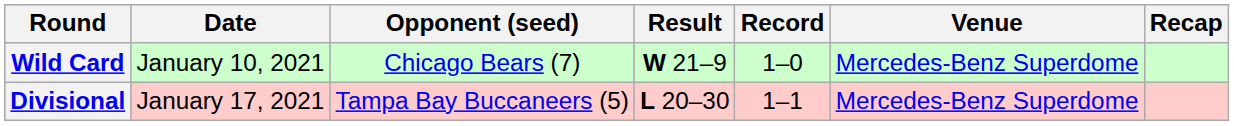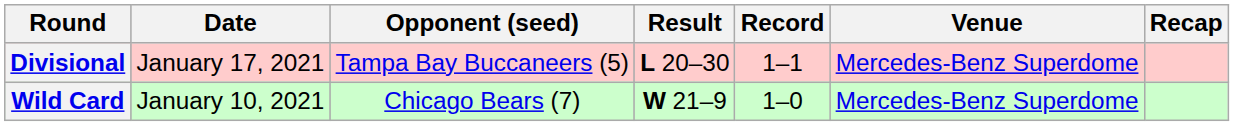rows swapped: (68, 62) <-> (68, 100)
